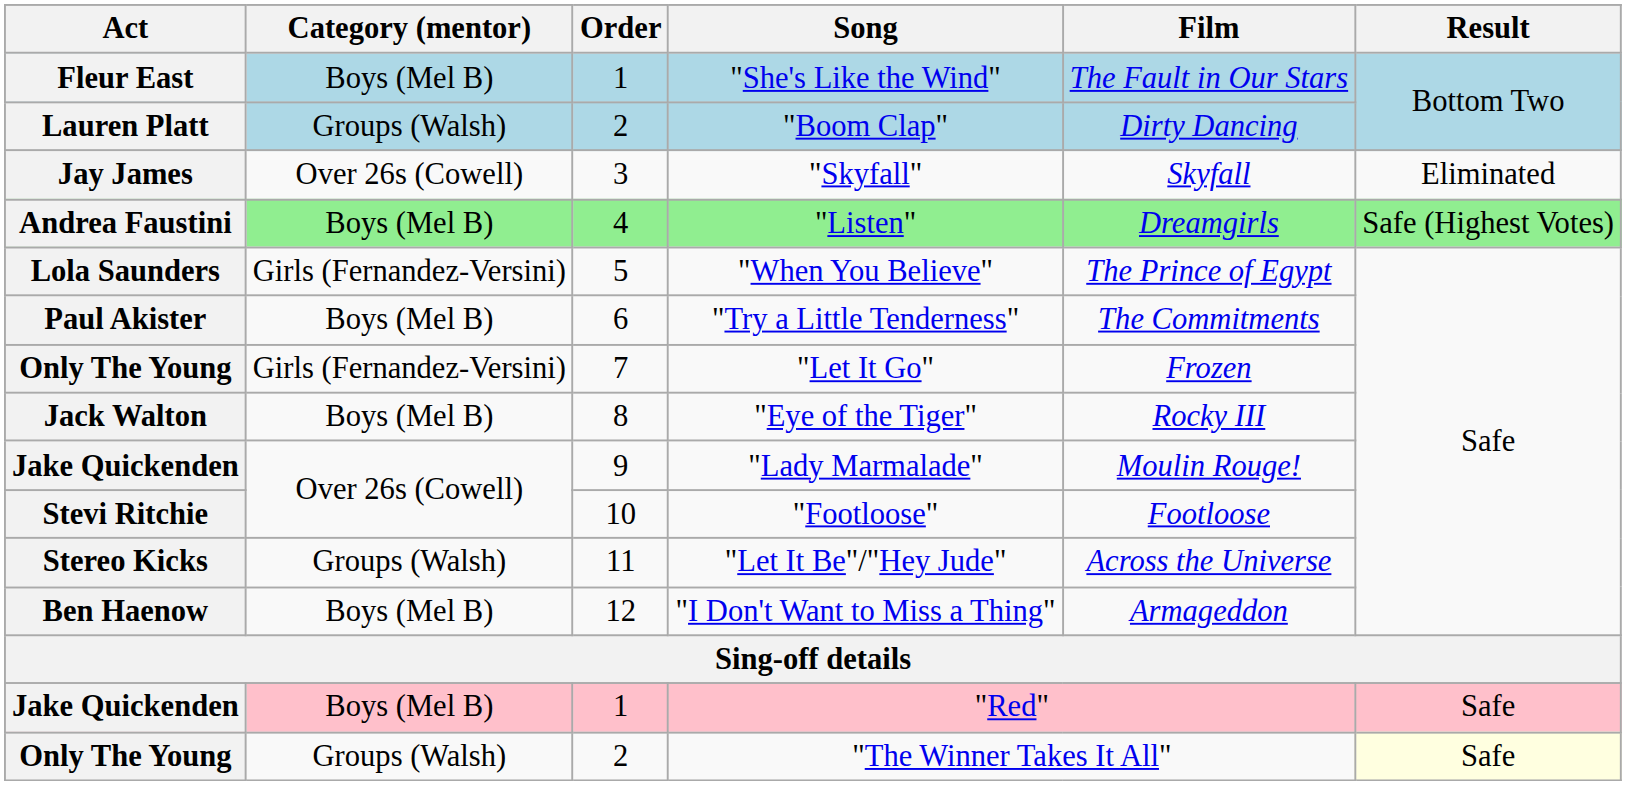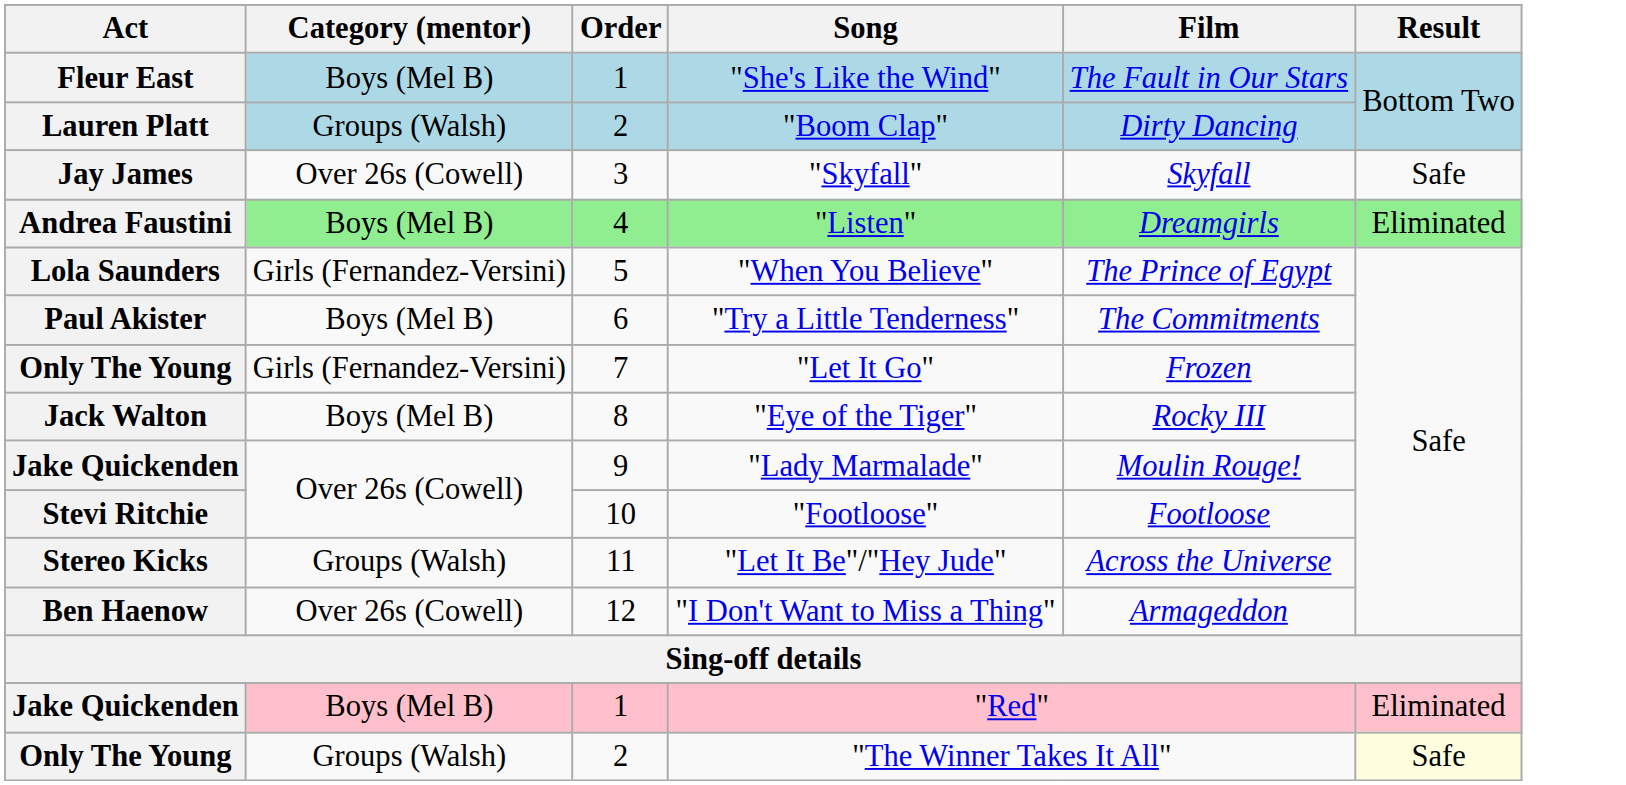(1488, 174) Eliminated -> (1439, 174) Safe
(1488, 222) Safe (Highest Votes) -> (1439, 222) Eliminated
(409, 610) Boys (Mel B) -> (409, 610) Over 26s (Cowell)
(1488, 707) Safe -> (1439, 707) Eliminated
